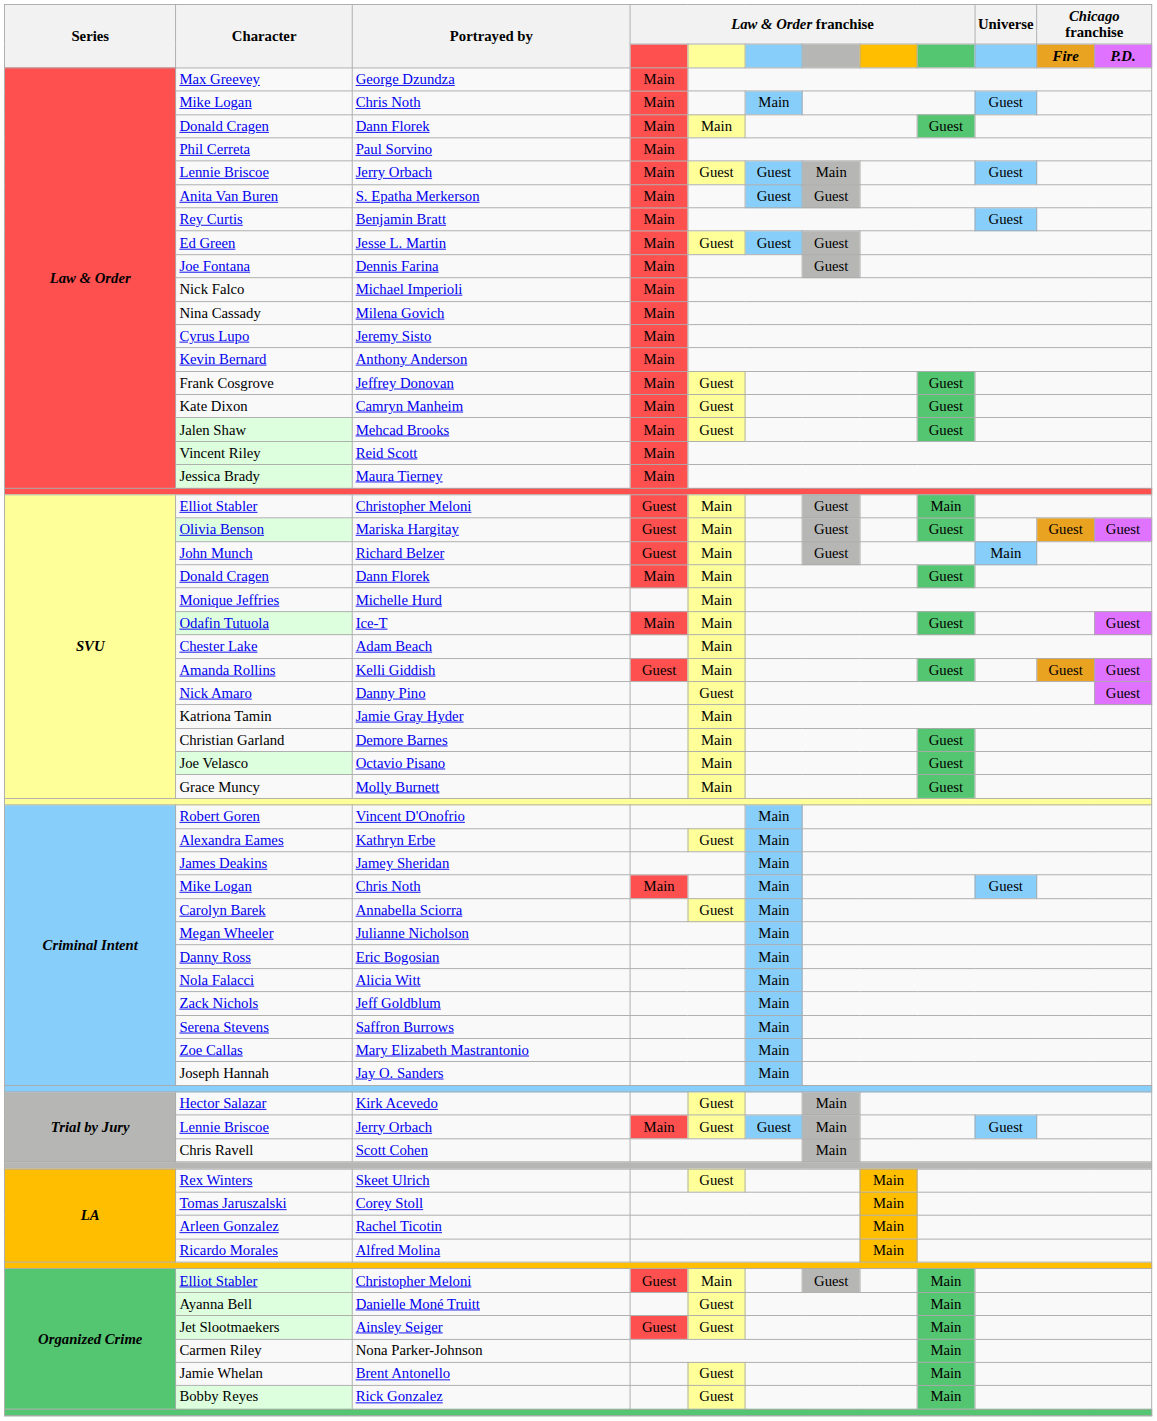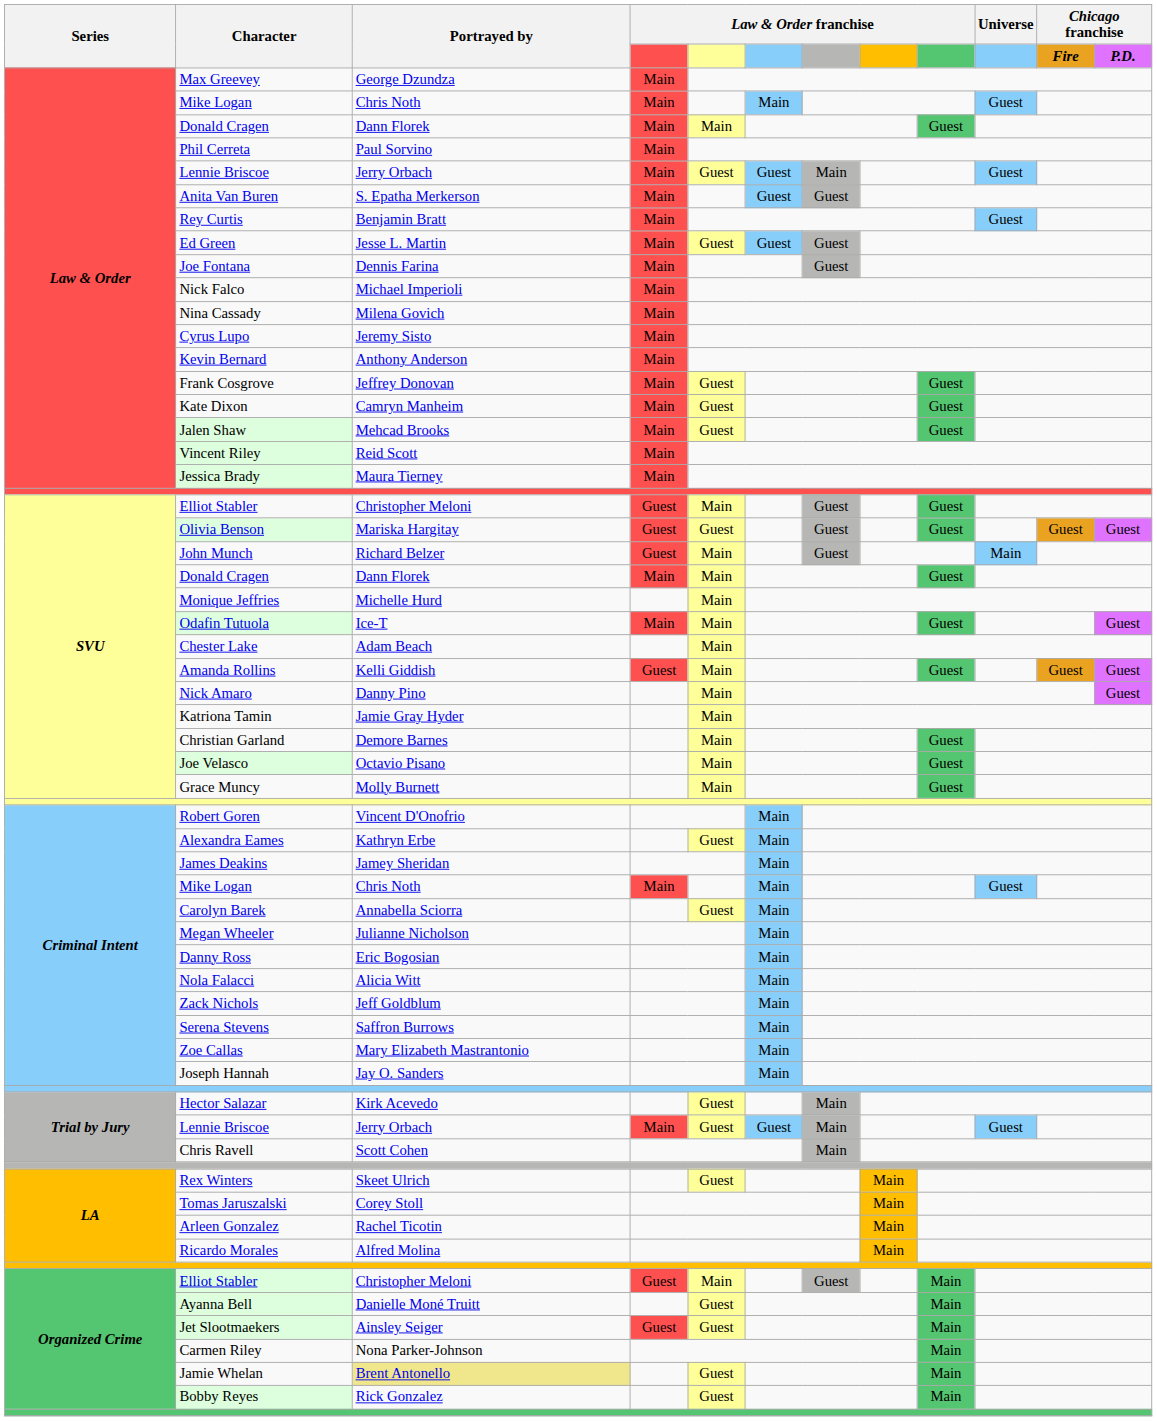(946, 506) Main -> (946, 506) Guest
(716, 529) Main -> (716, 529) Guest
(716, 693) Guest -> (716, 693) Main
(403, 1373) no background -> (403, 1373) khaki background
